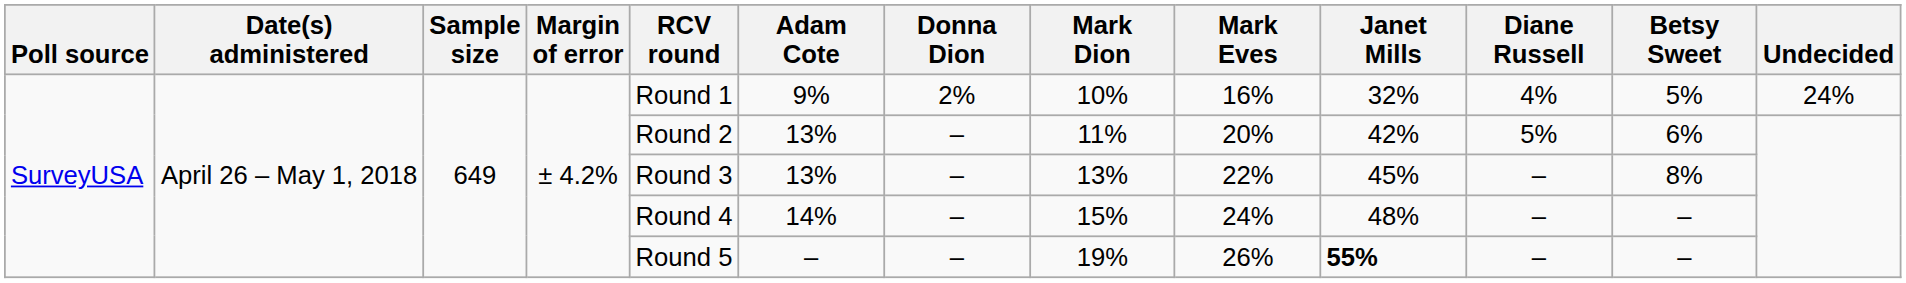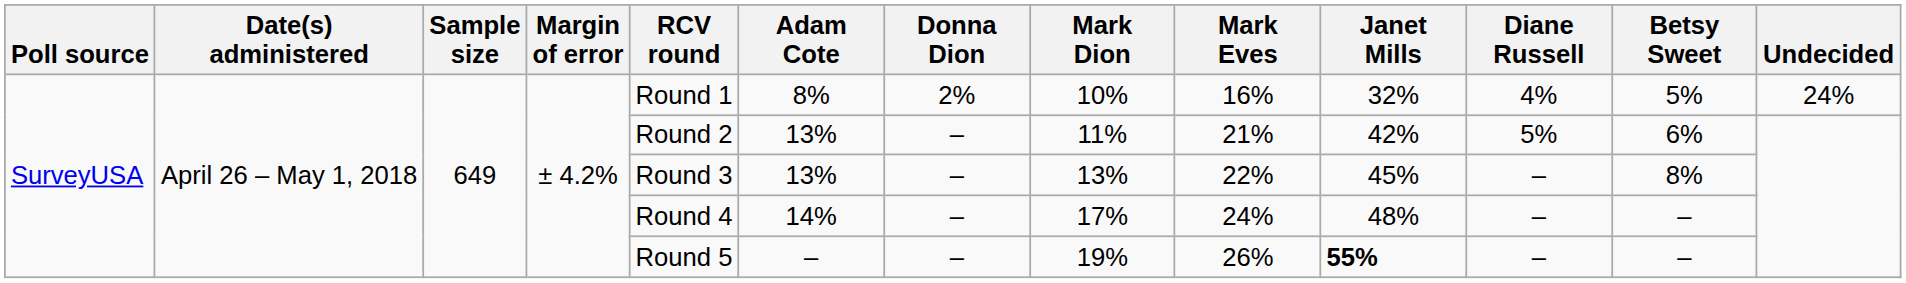(811, 95) 9% -> (811, 95) 8%
(1248, 135) 20% -> (1248, 135) 21%
(1102, 216) 15% -> (1102, 216) 17%
